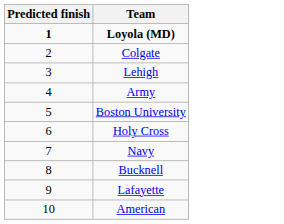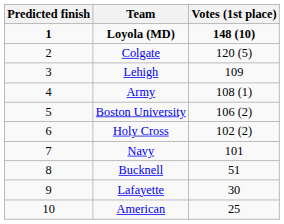+ column: (234, 14)
